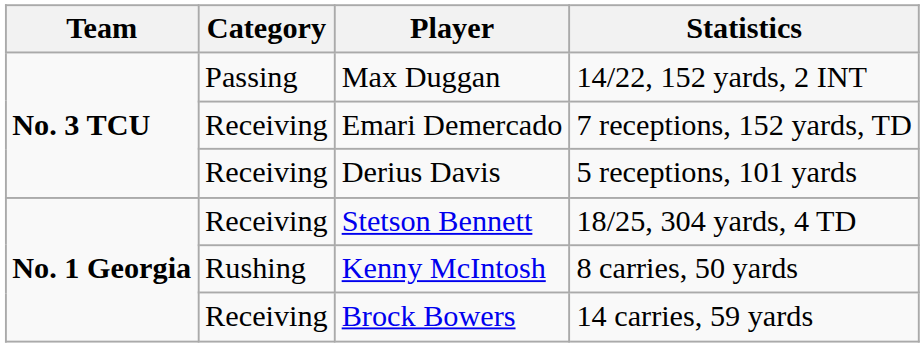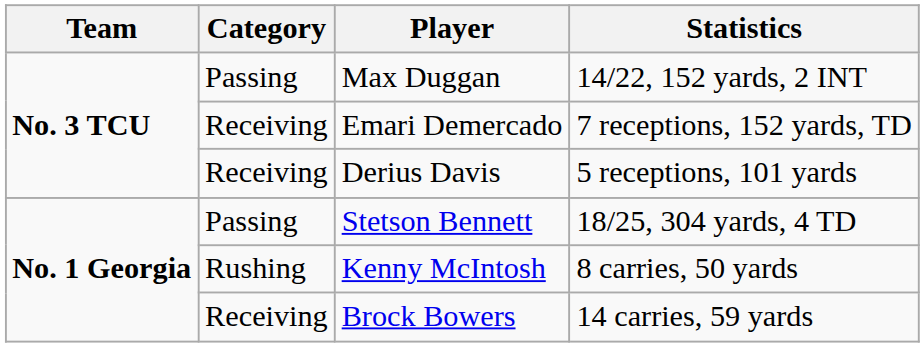(266, 220) Receiving -> (251, 220) Passing
